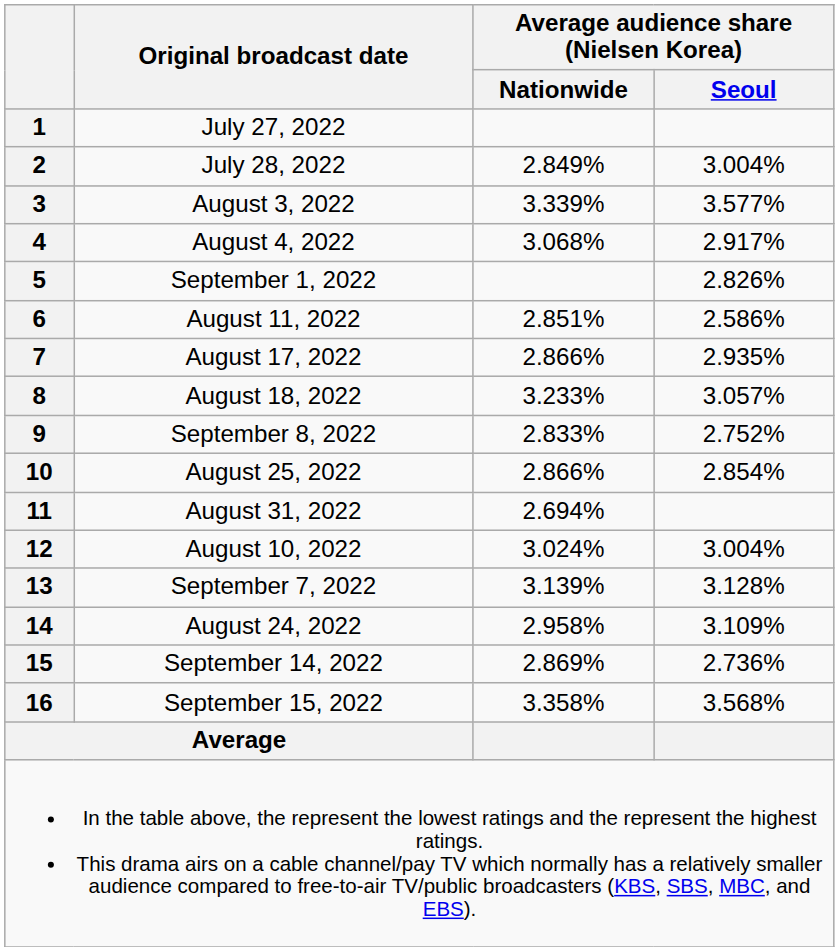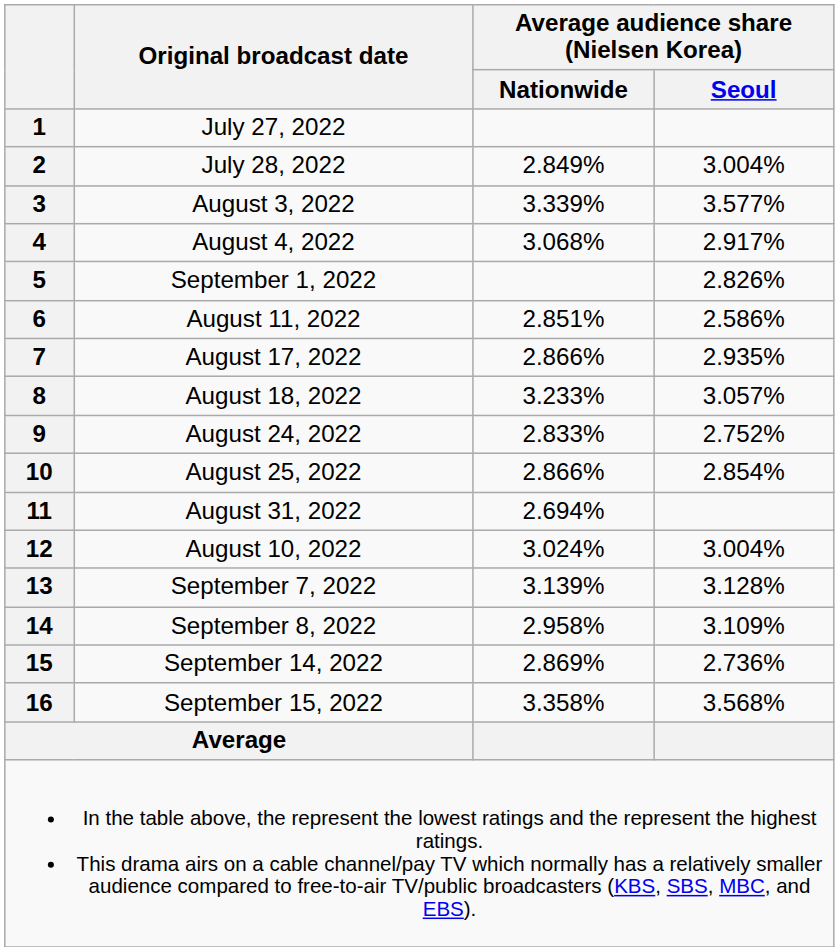(273, 434) September 8, 2022 -> (273, 434) August 24, 2022
(273, 625) August 24, 2022 -> (273, 625) September 8, 2022
